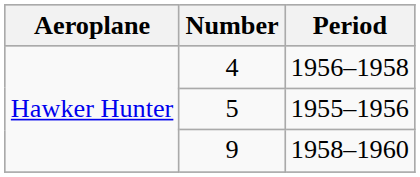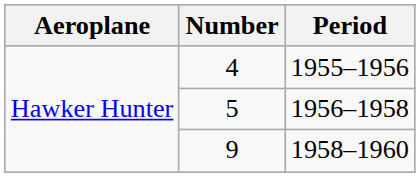(350, 66) 1956–1958 -> (350, 66) 1955–1956
(350, 108) 1955–1956 -> (350, 108) 1956–1958
